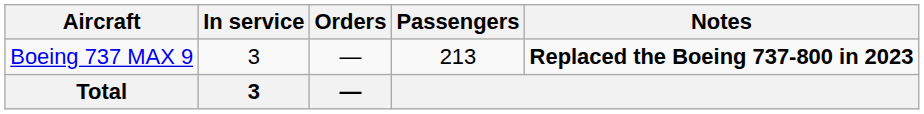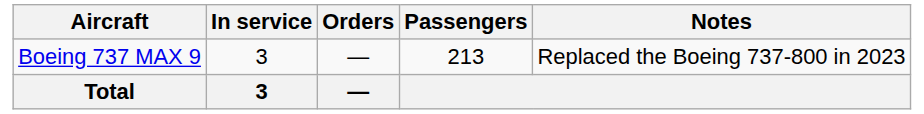(721, 56) bold -> (721, 56) normal
